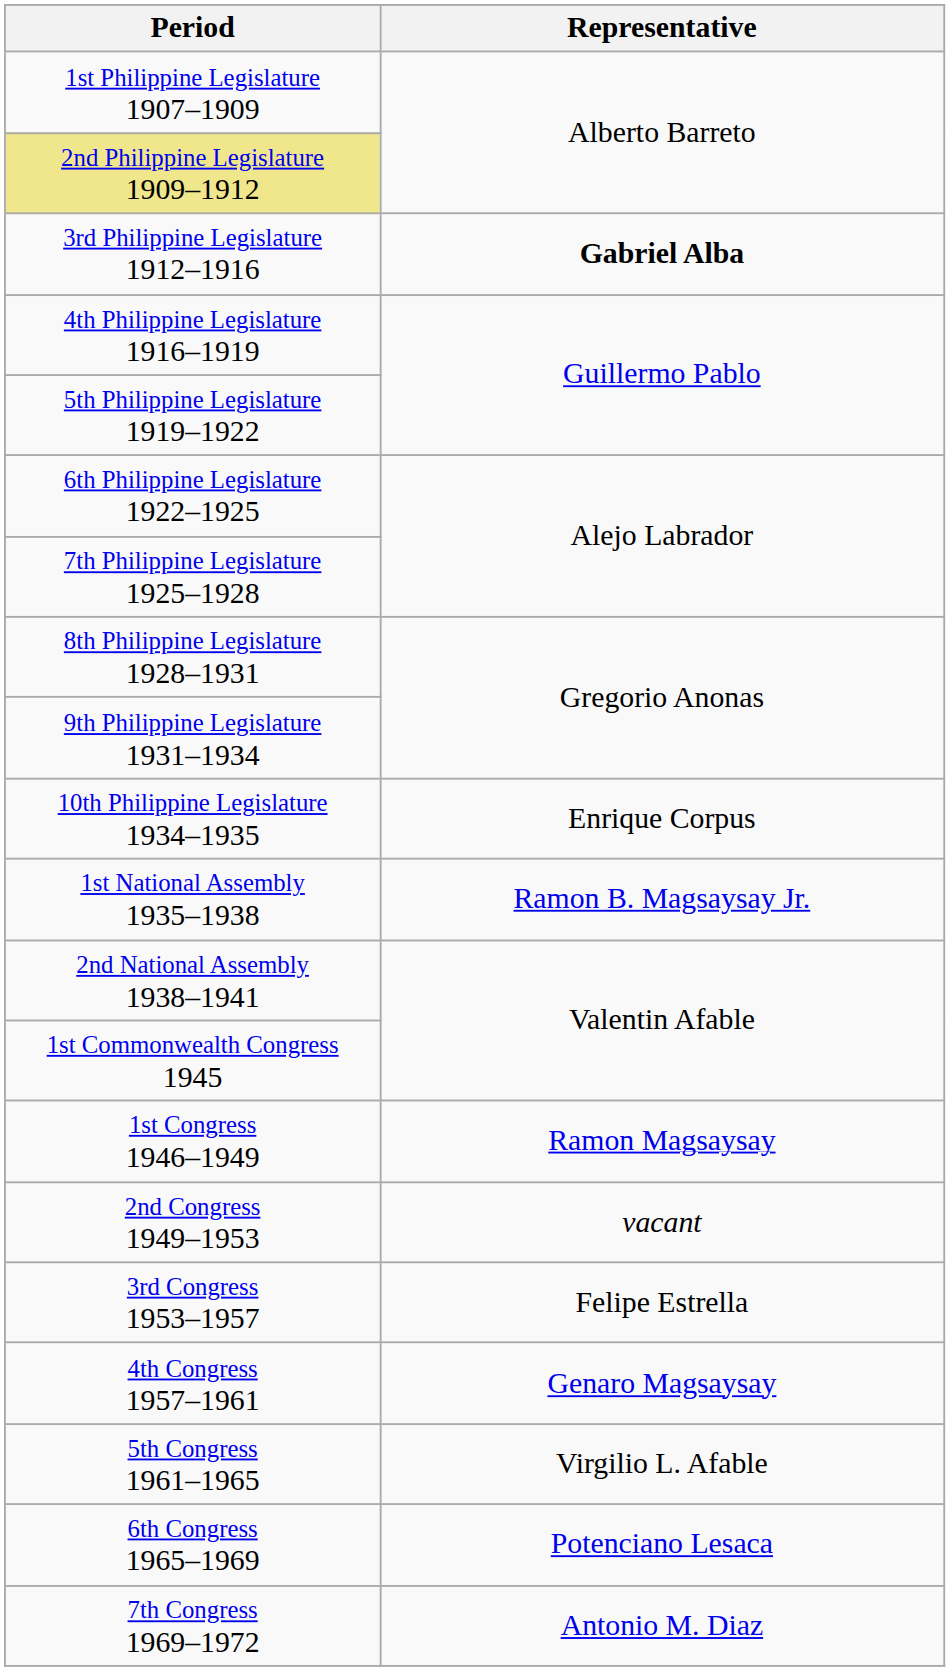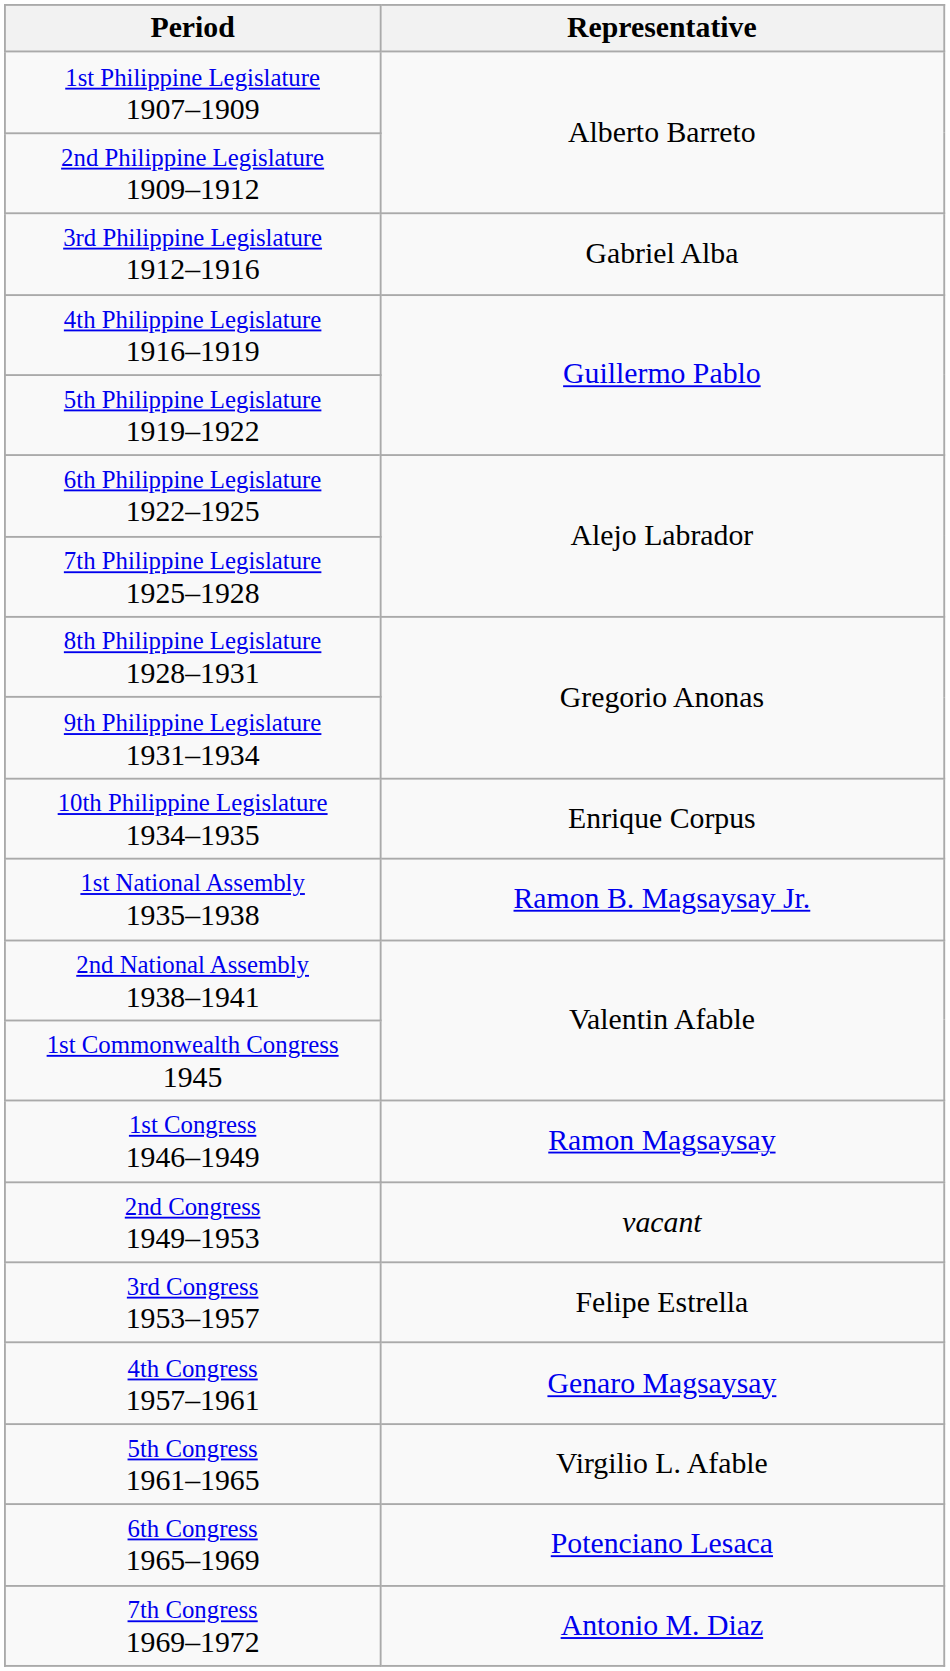(193, 174) khaki background -> (193, 174) no background
(662, 253) bold -> (662, 253) normal
